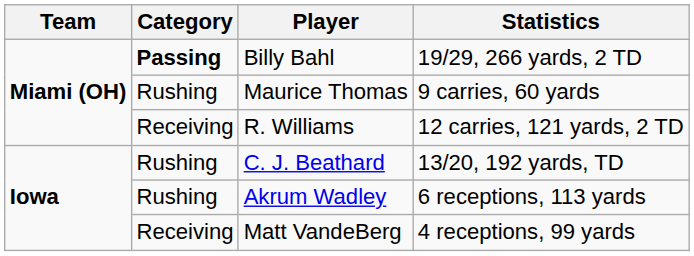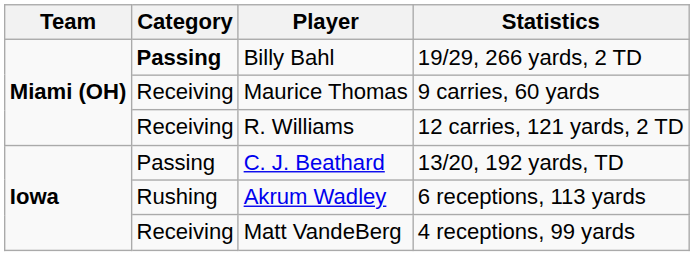(177, 92) Rushing -> (185, 92) Receiving
(177, 162) Rushing -> (176, 162) Passing
